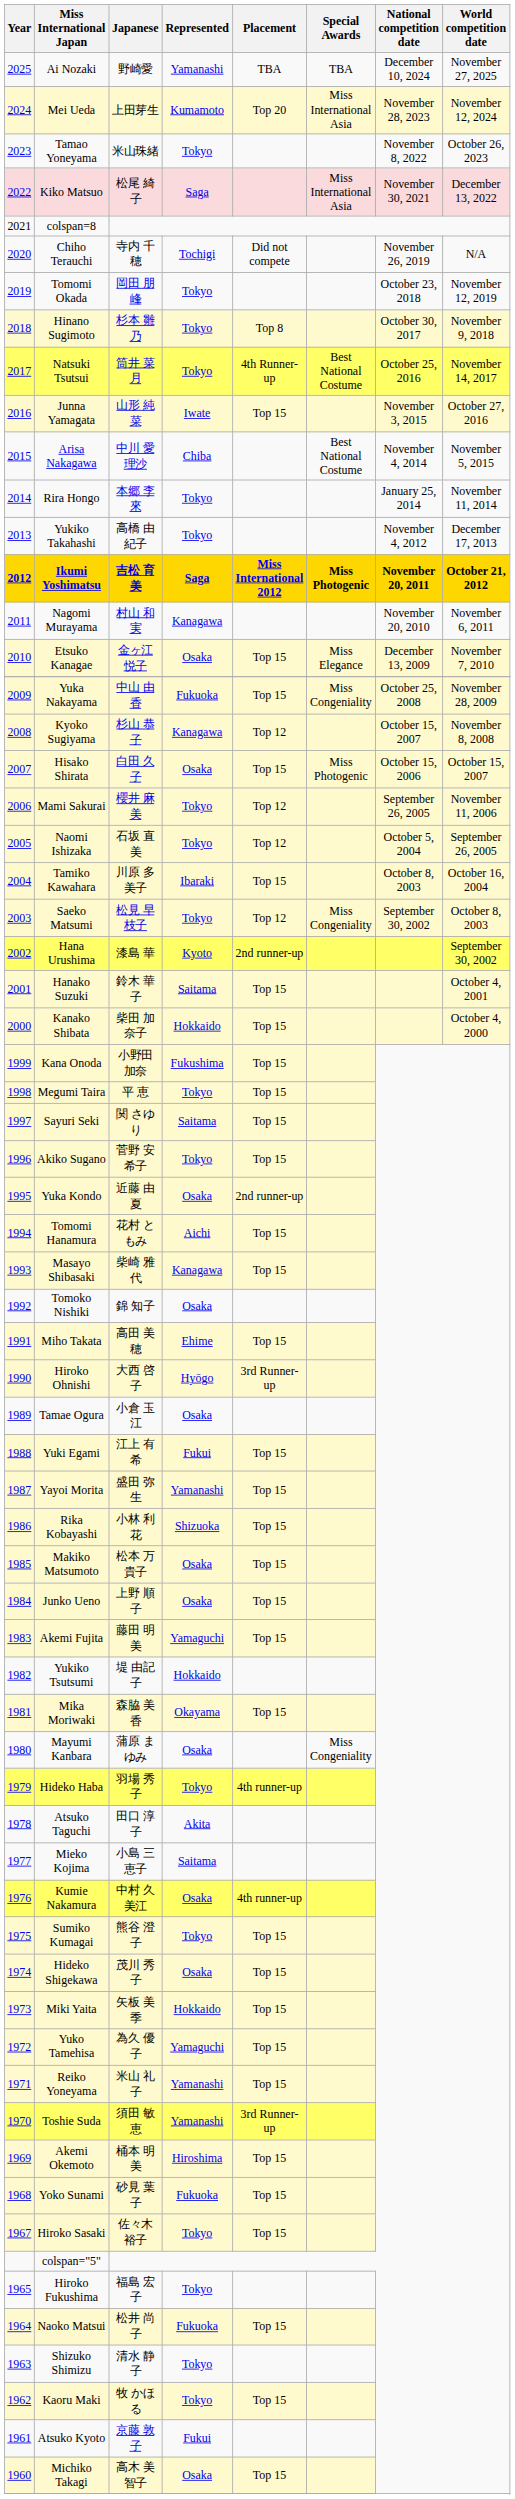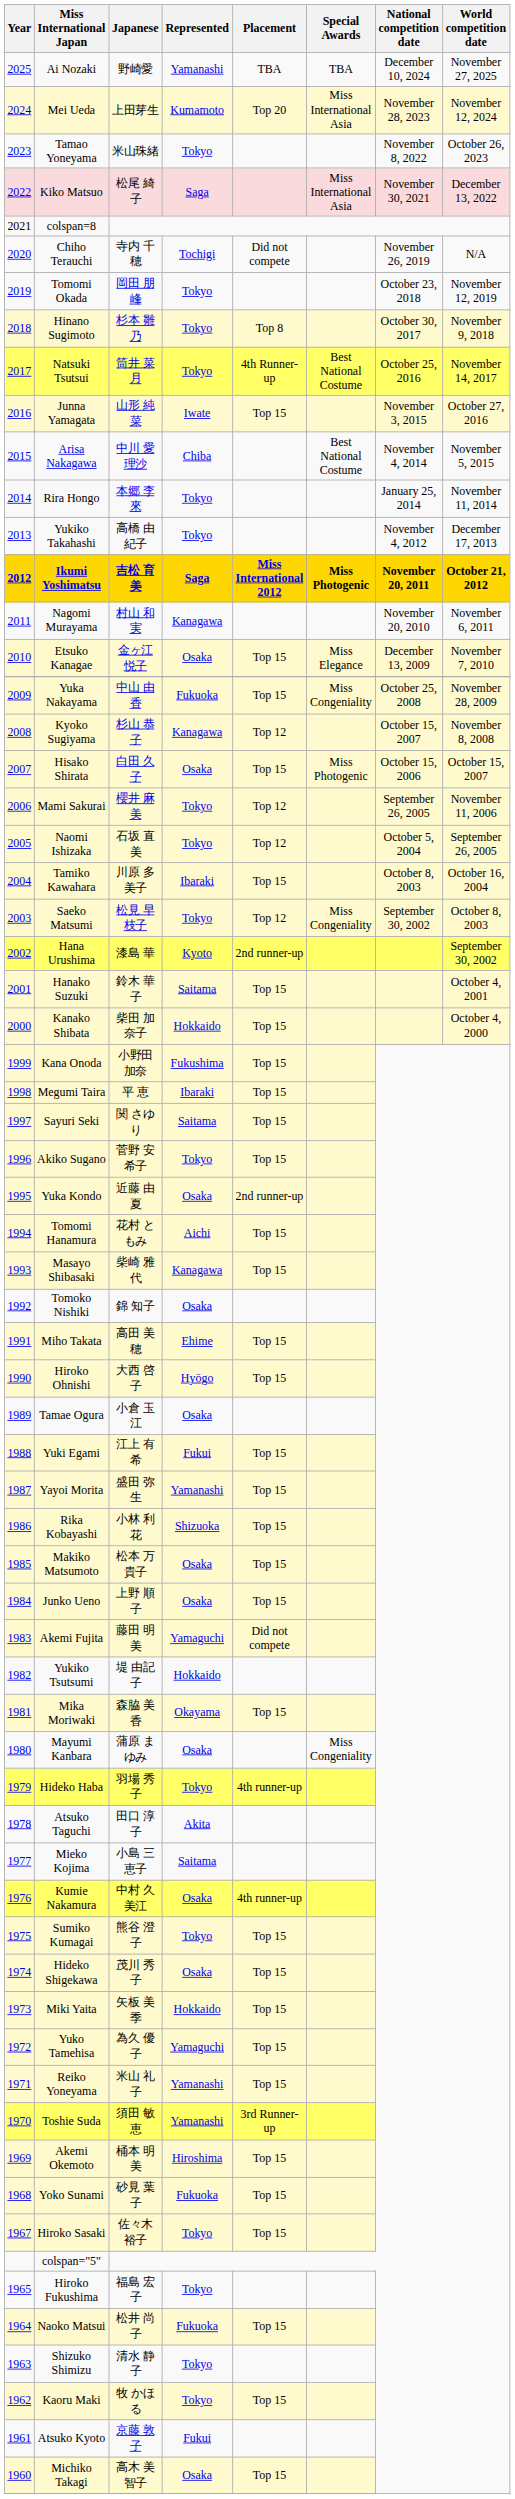(197, 1092) Tokyo -> (197, 1092) Ibaraki
(269, 1378) 3rd Runner-up -> (269, 1378) Top 15
(269, 1638) Top 15 -> (269, 1638) Did not compete
